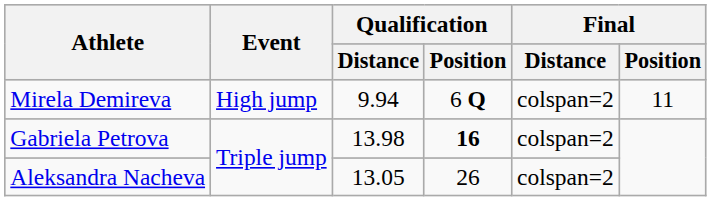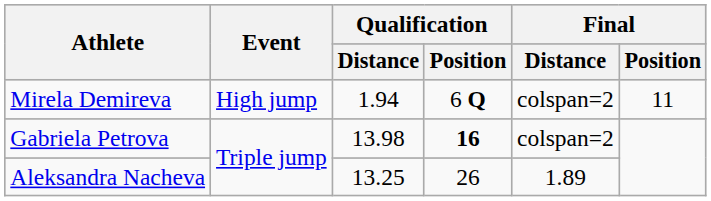(378, 99) 9.94 -> (378, 99) 1.94
(378, 177) 13.05 -> (378, 177) 13.25
(565, 177) colspan=2 -> (565, 177) 1.89
